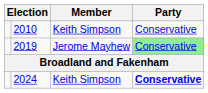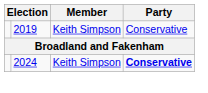- row: (25, 29)
(91, 46) Jerome Mayhew -> (87, 29) Keith Simpson
(166, 46) lightgreen background -> (156, 29) no background
